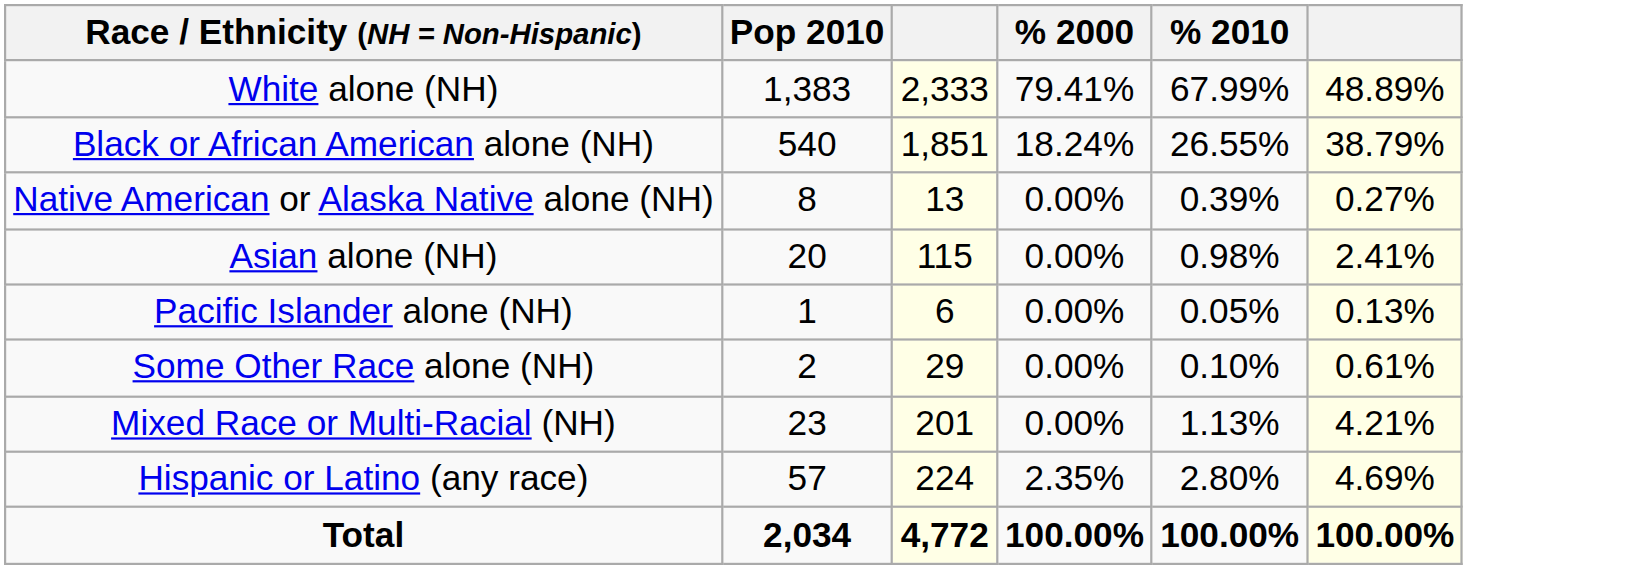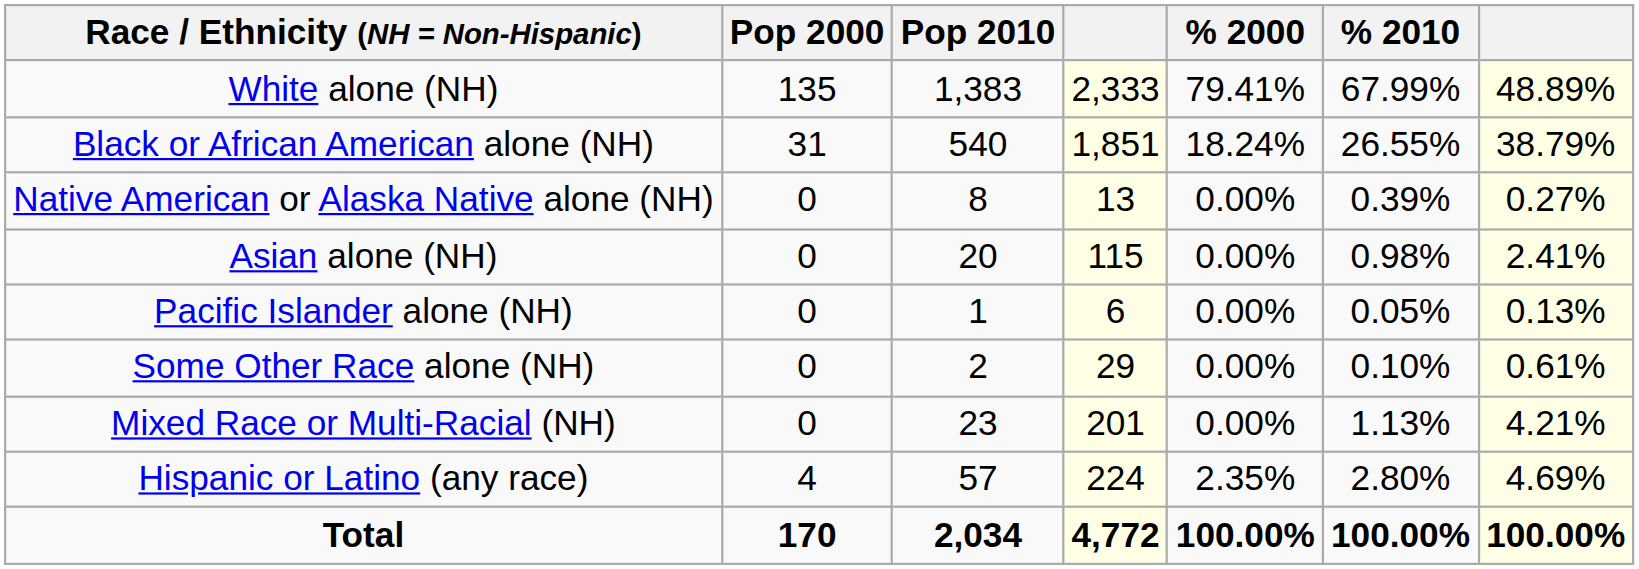+ column: (807, 32)
